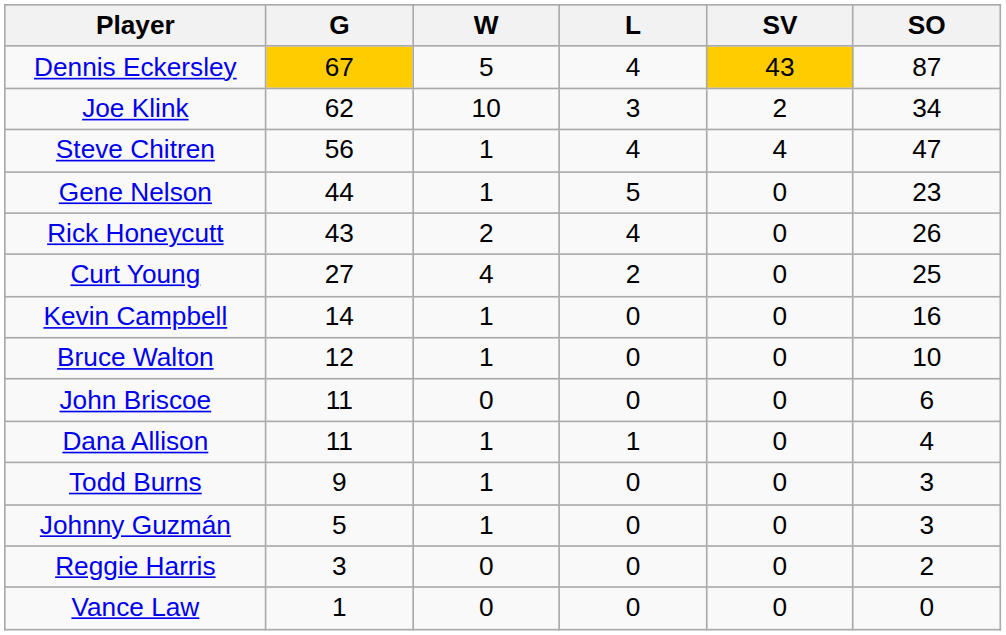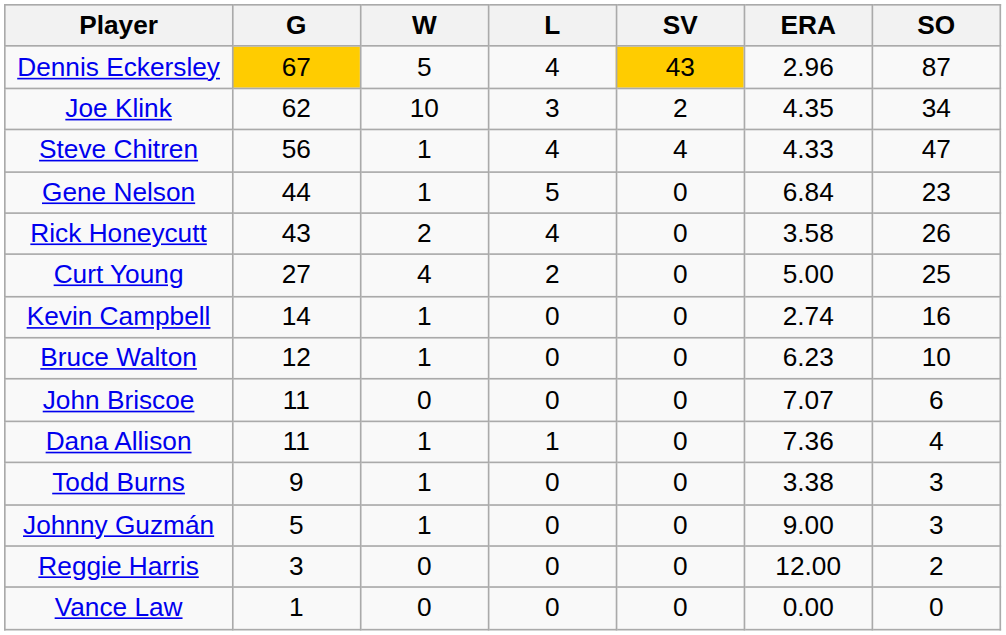+ column: (808, 25)
